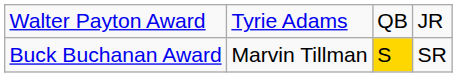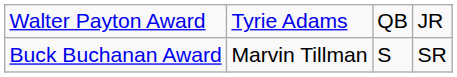(384, 54) gold background -> (384, 54) no background
